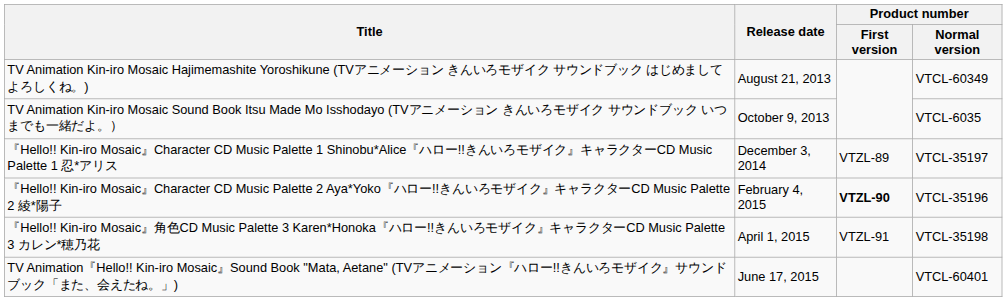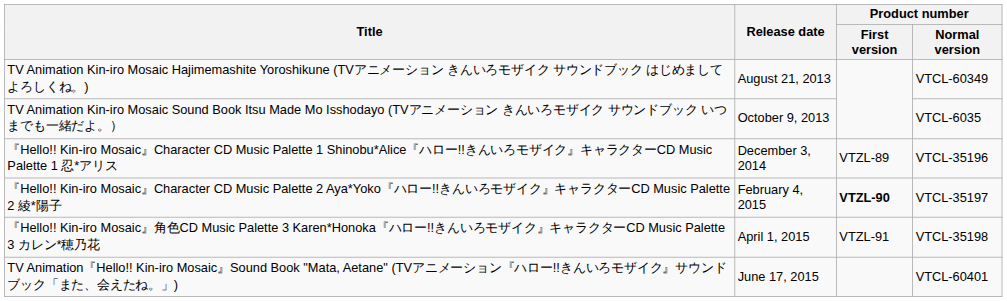(952, 158) VTCL-35197 -> (952, 158) VTCL-35196
(952, 197) VTCL-35196 -> (952, 197) VTCL-35197
